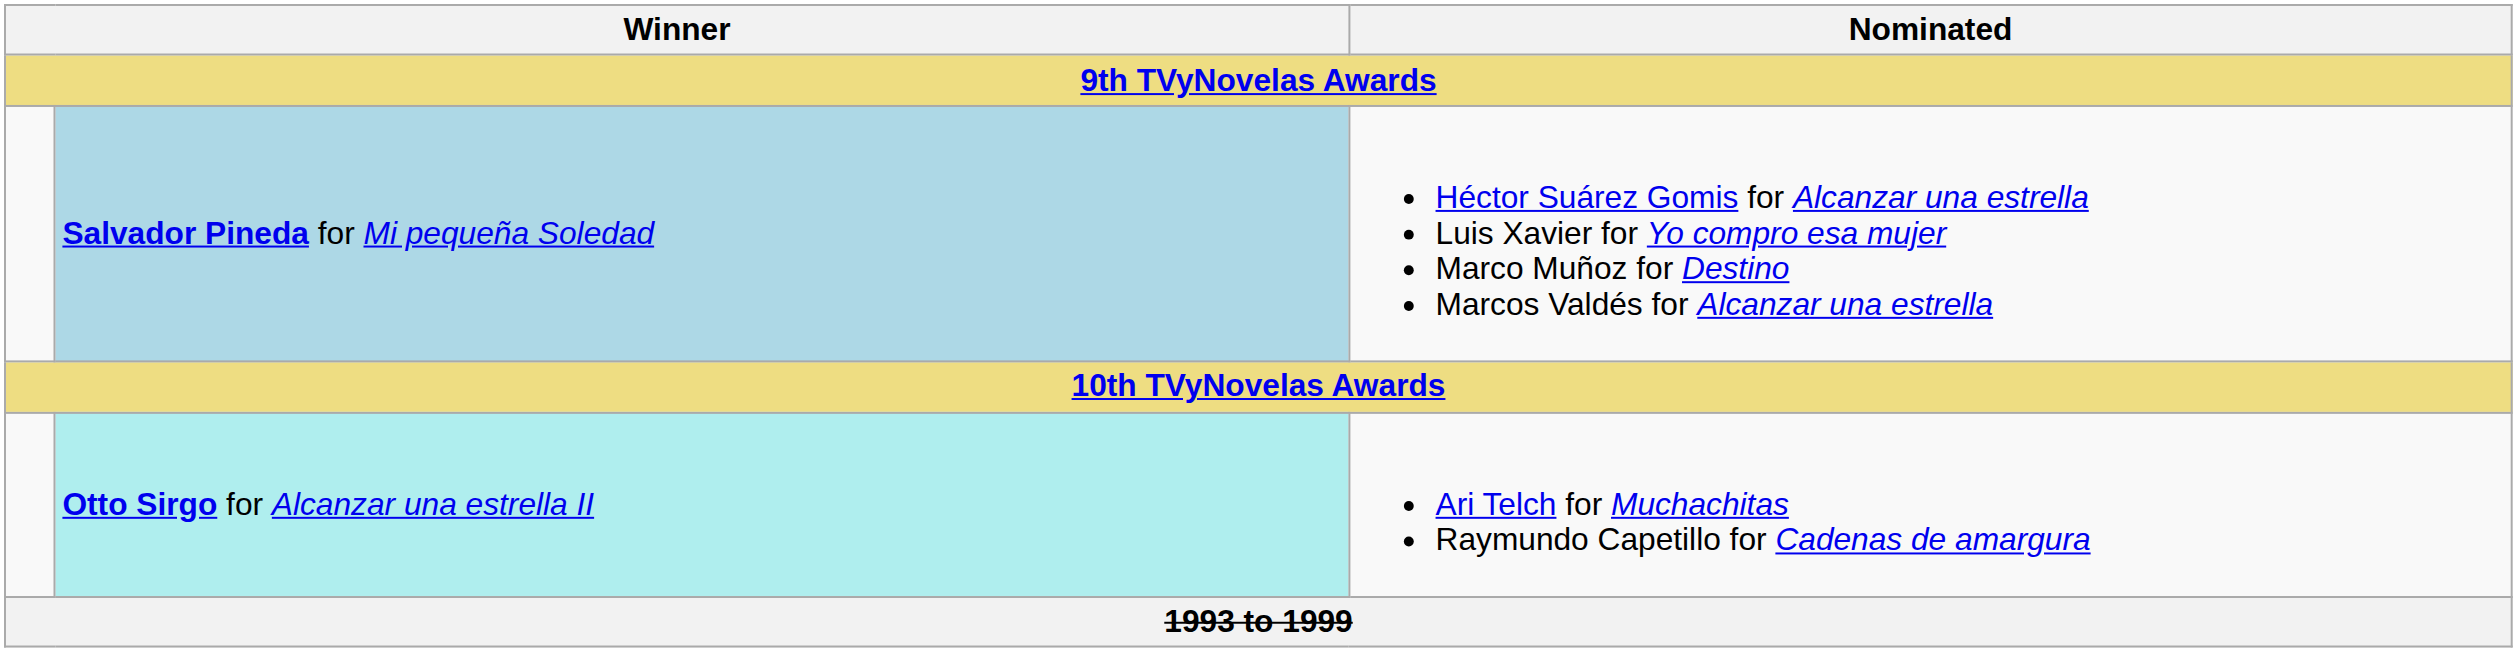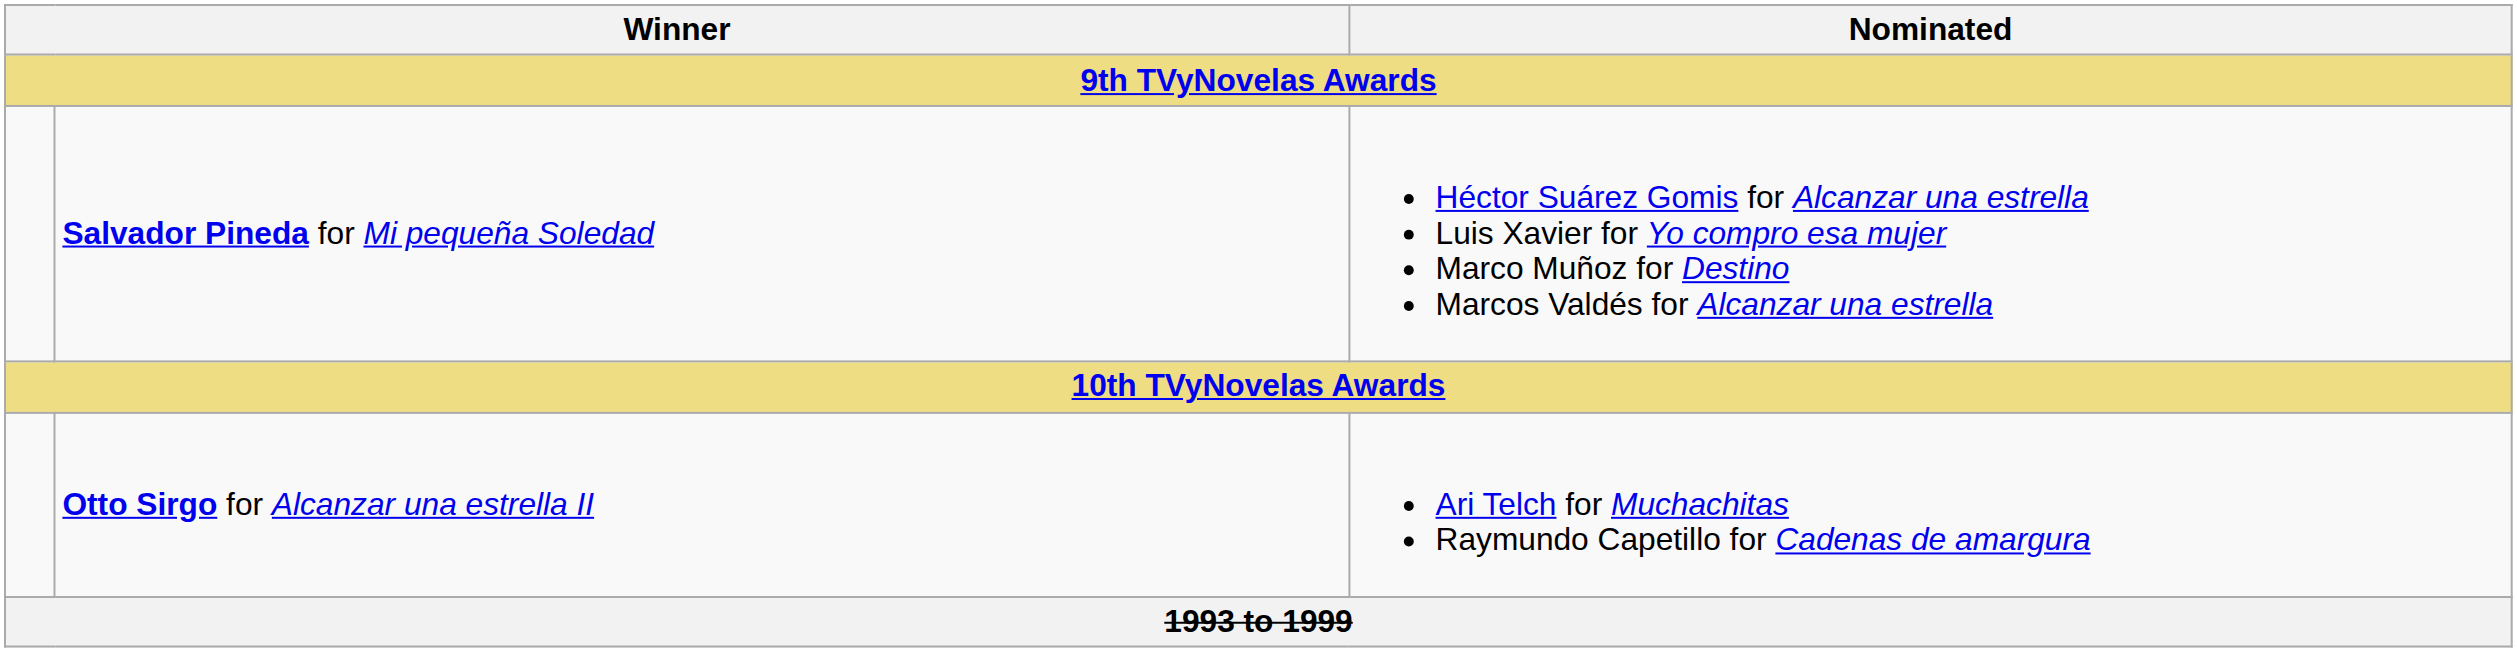(358, 233) lightblue background -> (358, 233) no background
(328, 503) paleturquoise background -> (328, 503) no background
